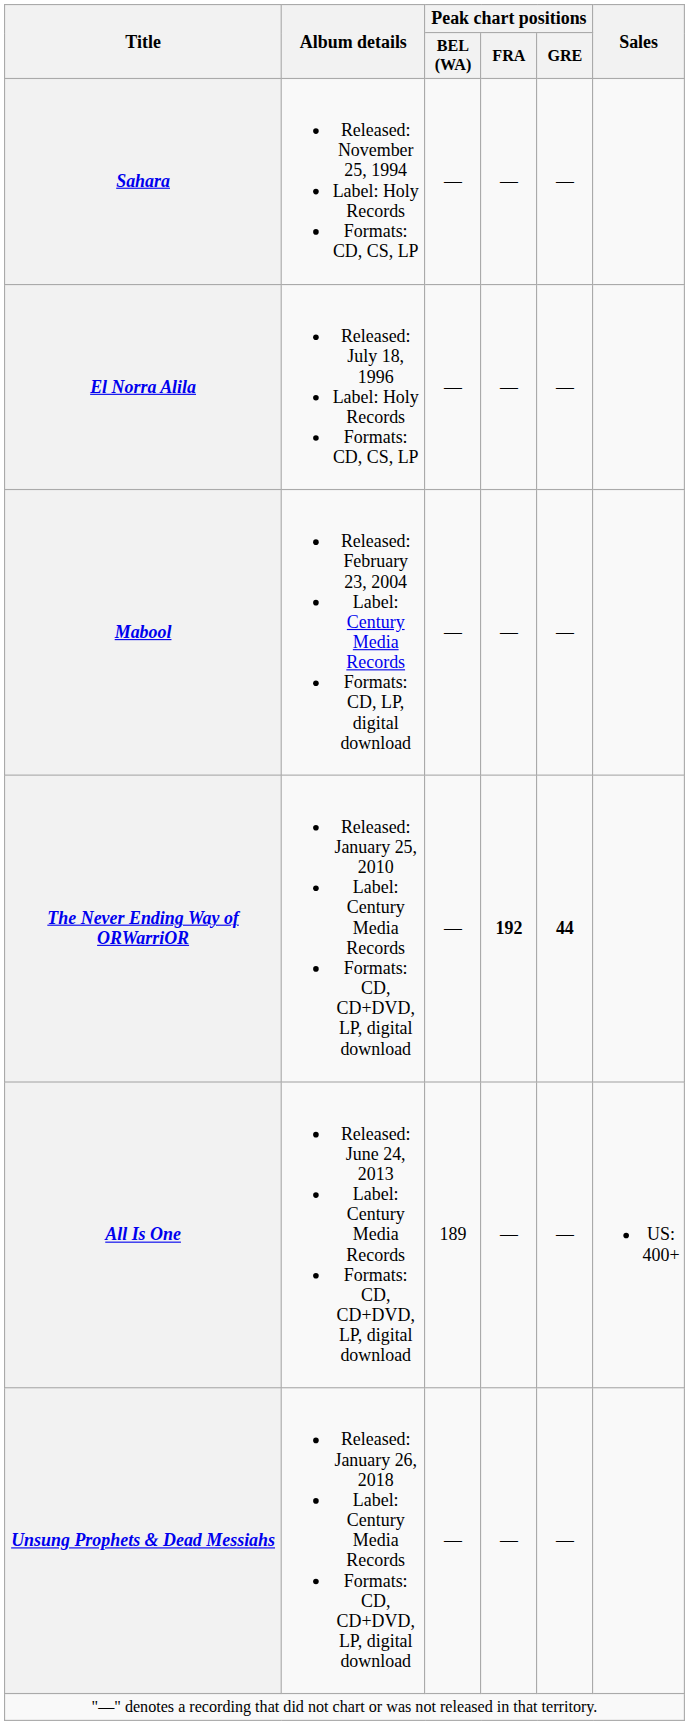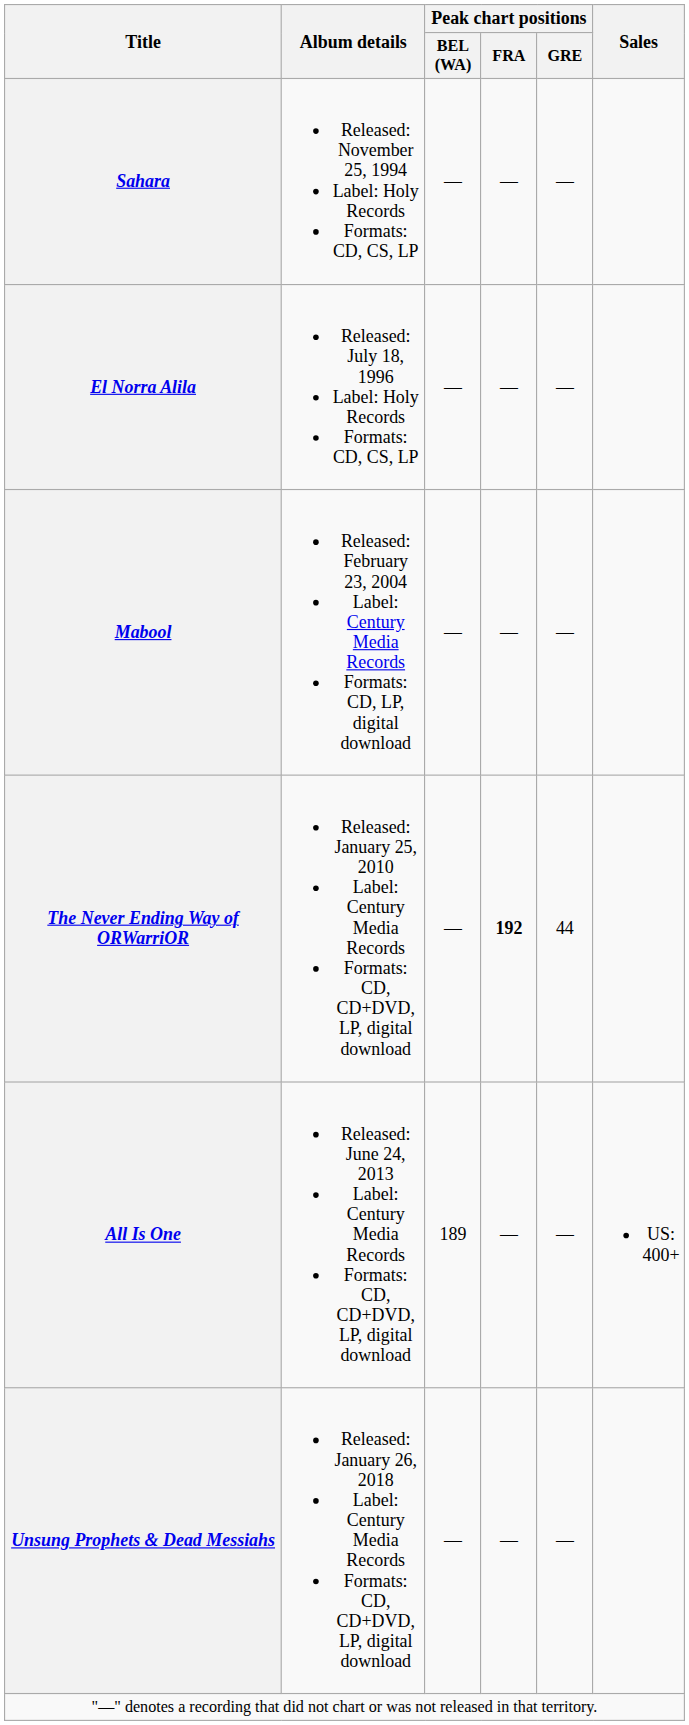(565, 928) bold -> (565, 928) normal
